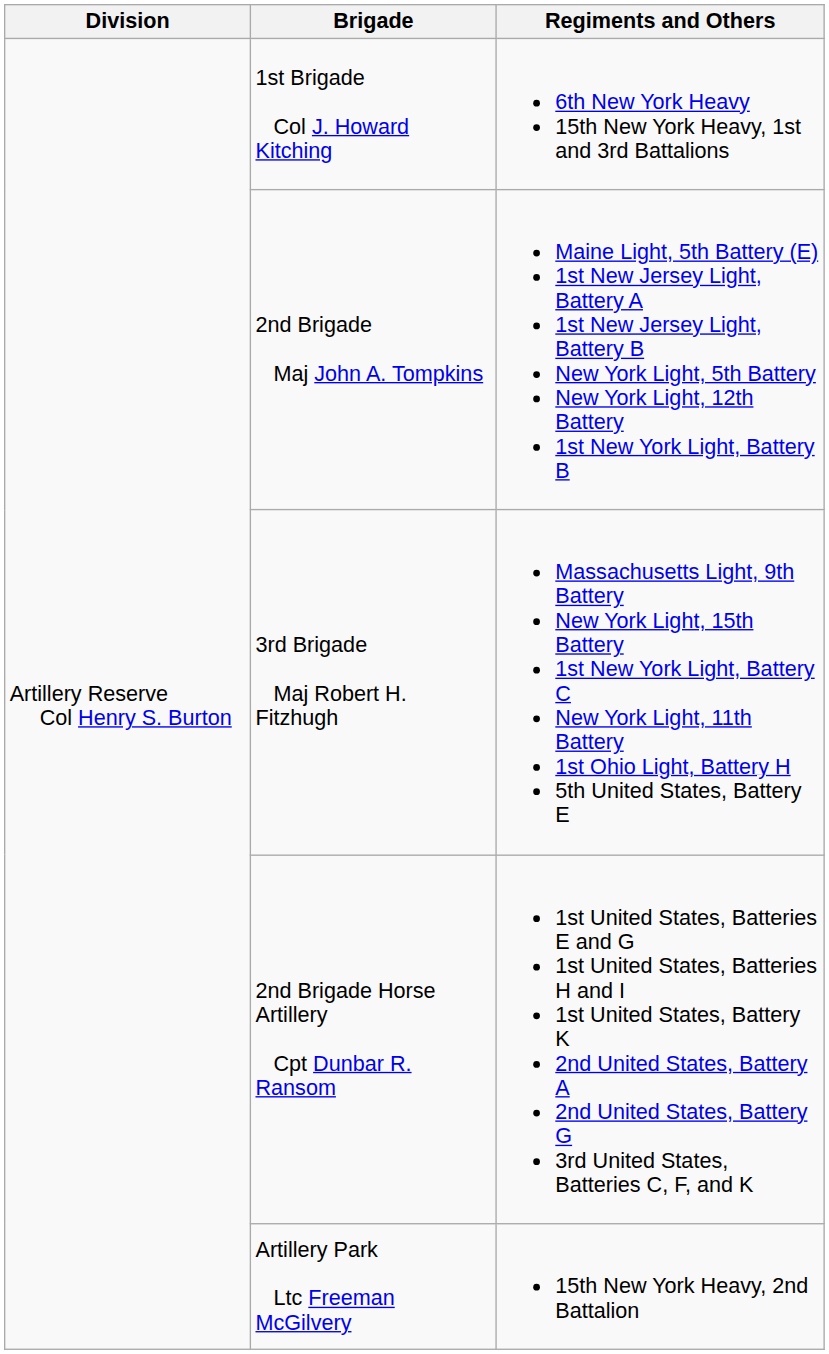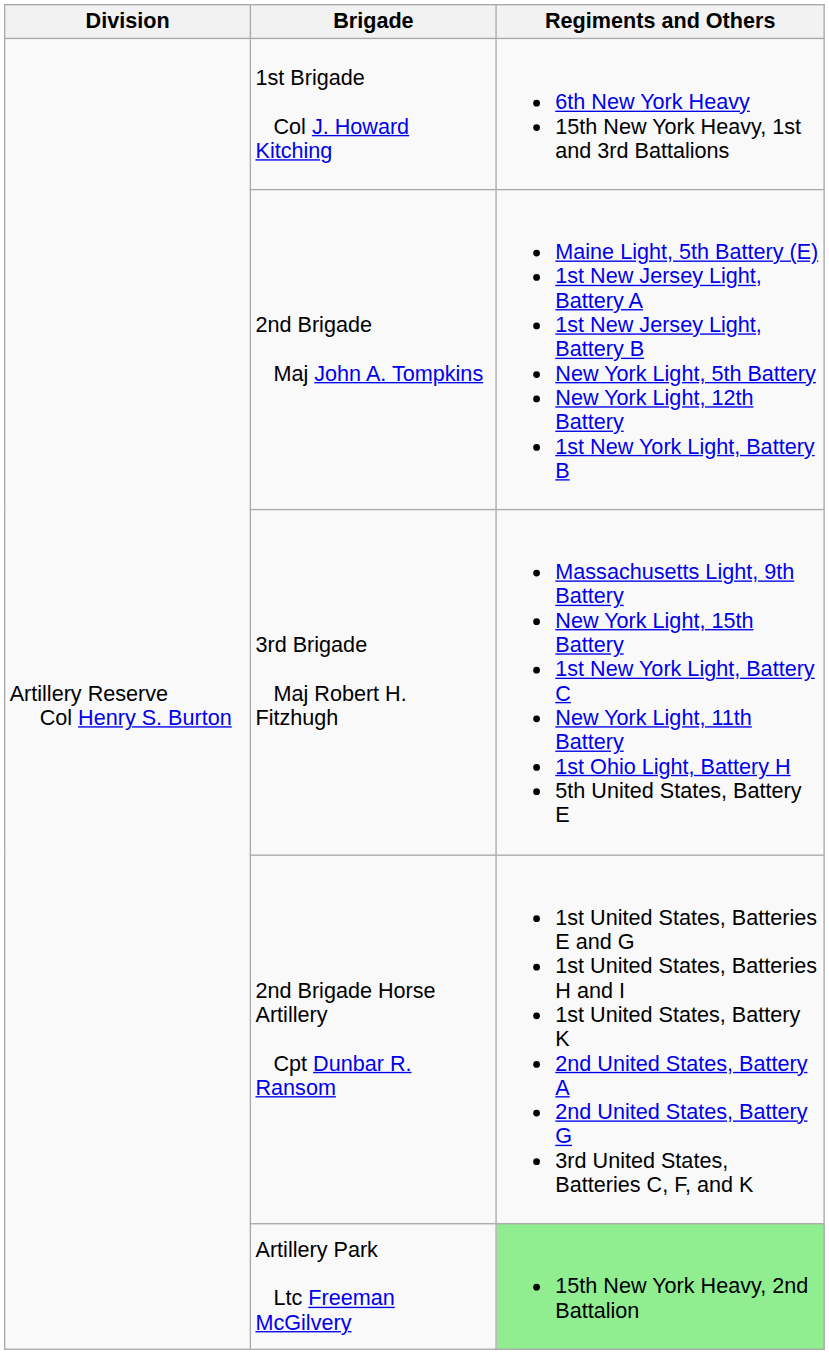(660, 1299) no background -> (660, 1299) lightgreen background
